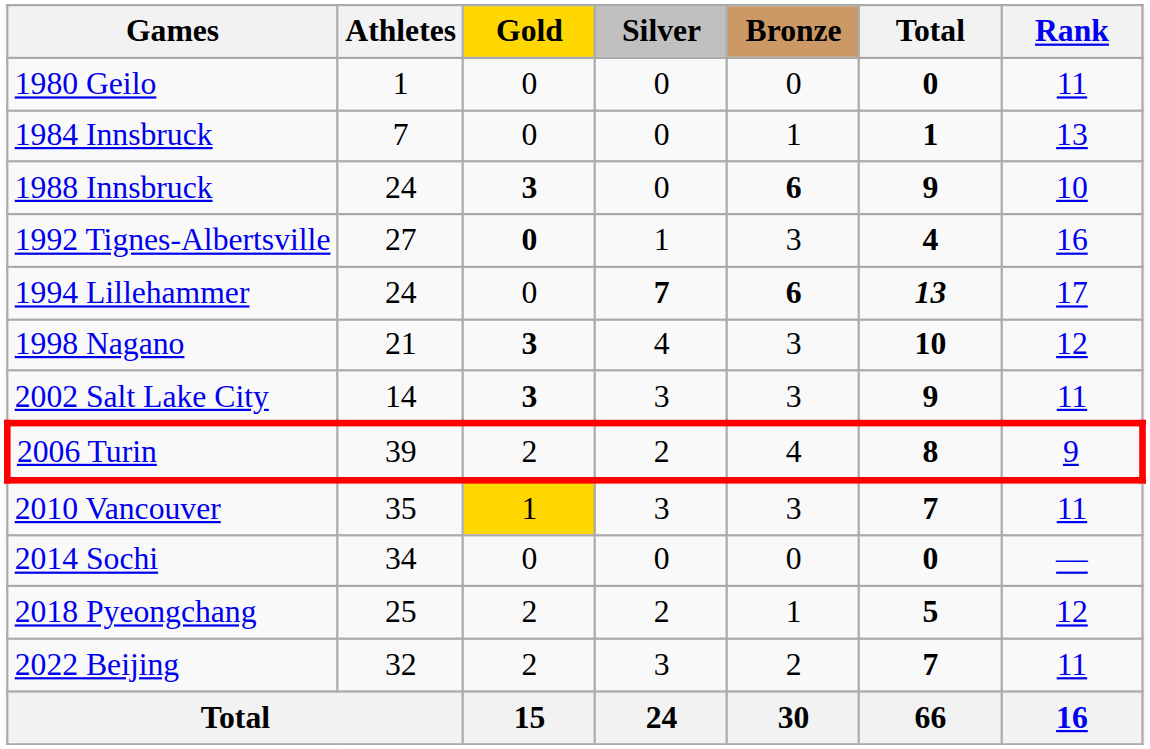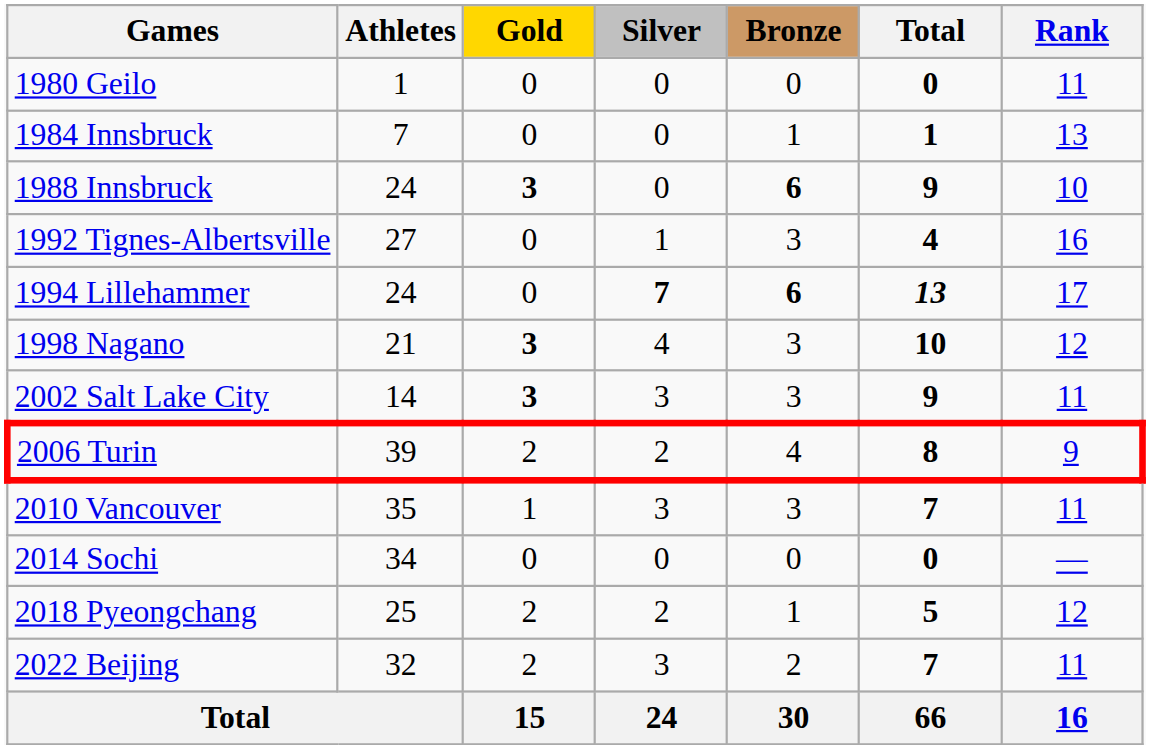(530, 240) bold -> (530, 240) normal
(530, 507) gold background -> (530, 507) no background
